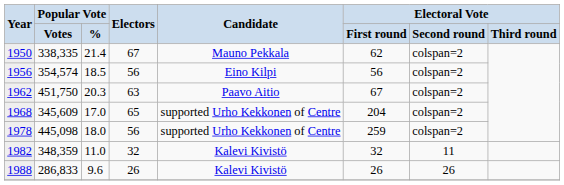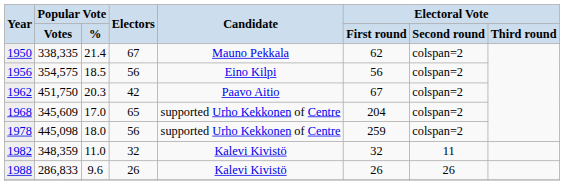(58, 72) 354,574 -> (58, 72) 354,575
(133, 92) 63 -> (133, 92) 42
